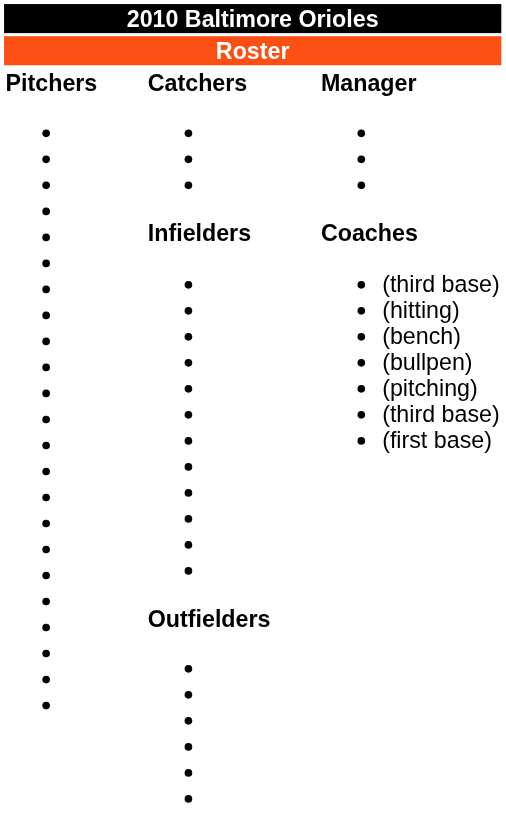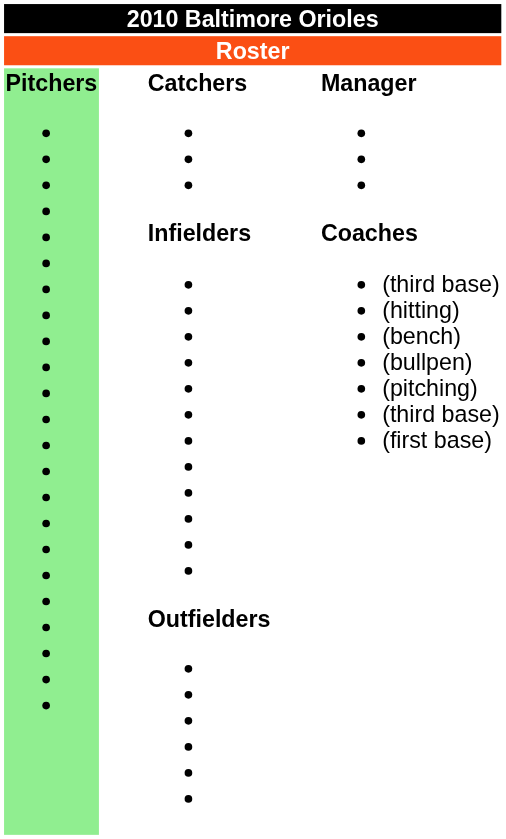(51, 394) no background -> (51, 394) lightgreen background
